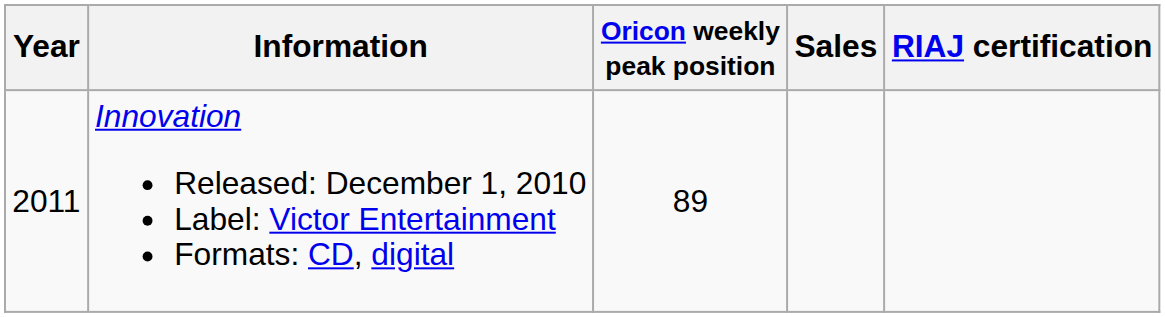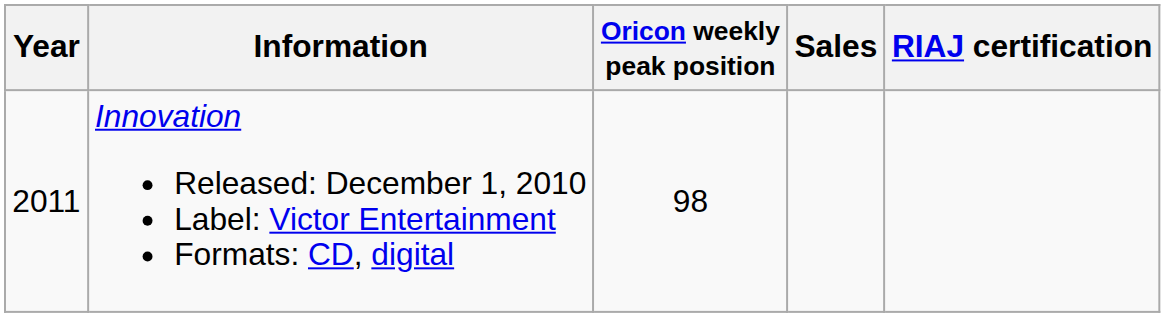(690, 200) 89 -> (690, 200) 98
